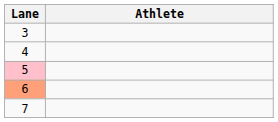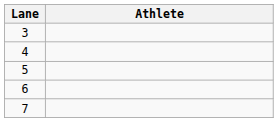(25, 70) pink background -> (25, 70) no background
(25, 89) lightsalmon background -> (25, 89) no background
